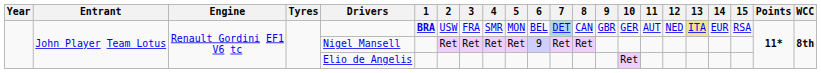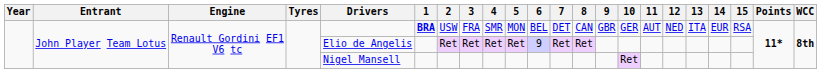(561, 29) lightblue background -> (561, 29) no background
(697, 29) khaki background -> (697, 29) no background
(362, 45) Nigel Mansell -> (368, 45) Elio de Angelis
(368, 61) Elio de Angelis -> (362, 61) Nigel Mansell
